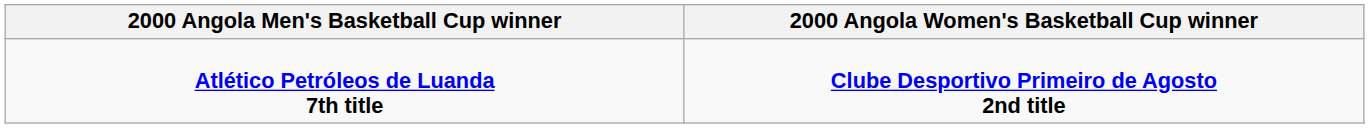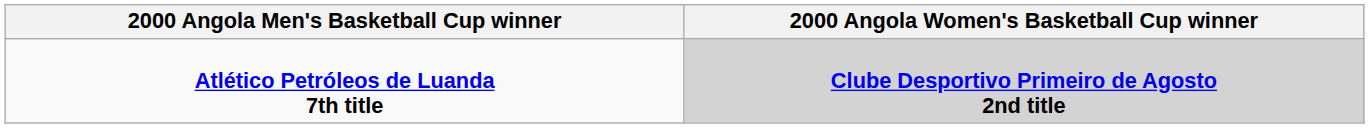(1024, 92) no background -> (1024, 92) lightgrey background
